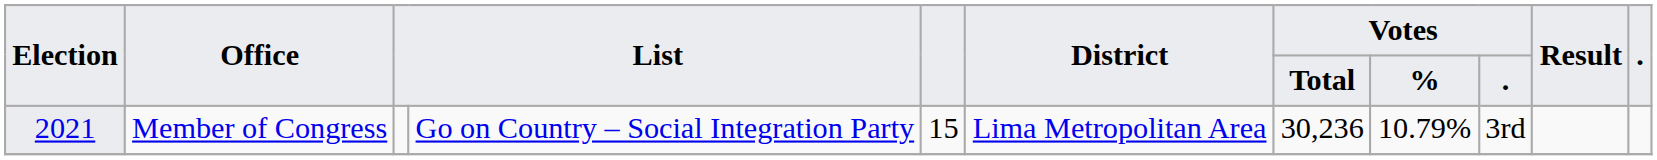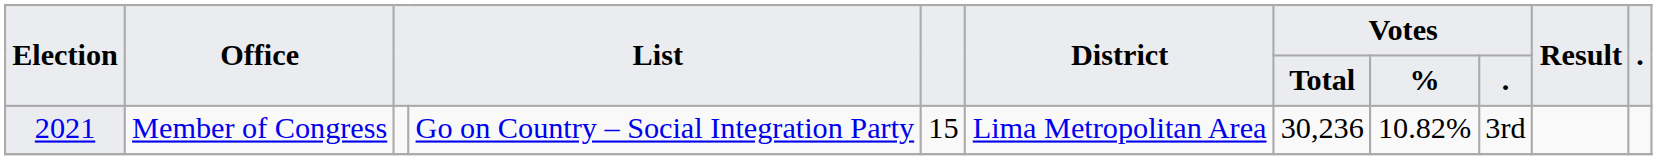(1425, 129) 10.79% -> (1425, 129) 10.82%
